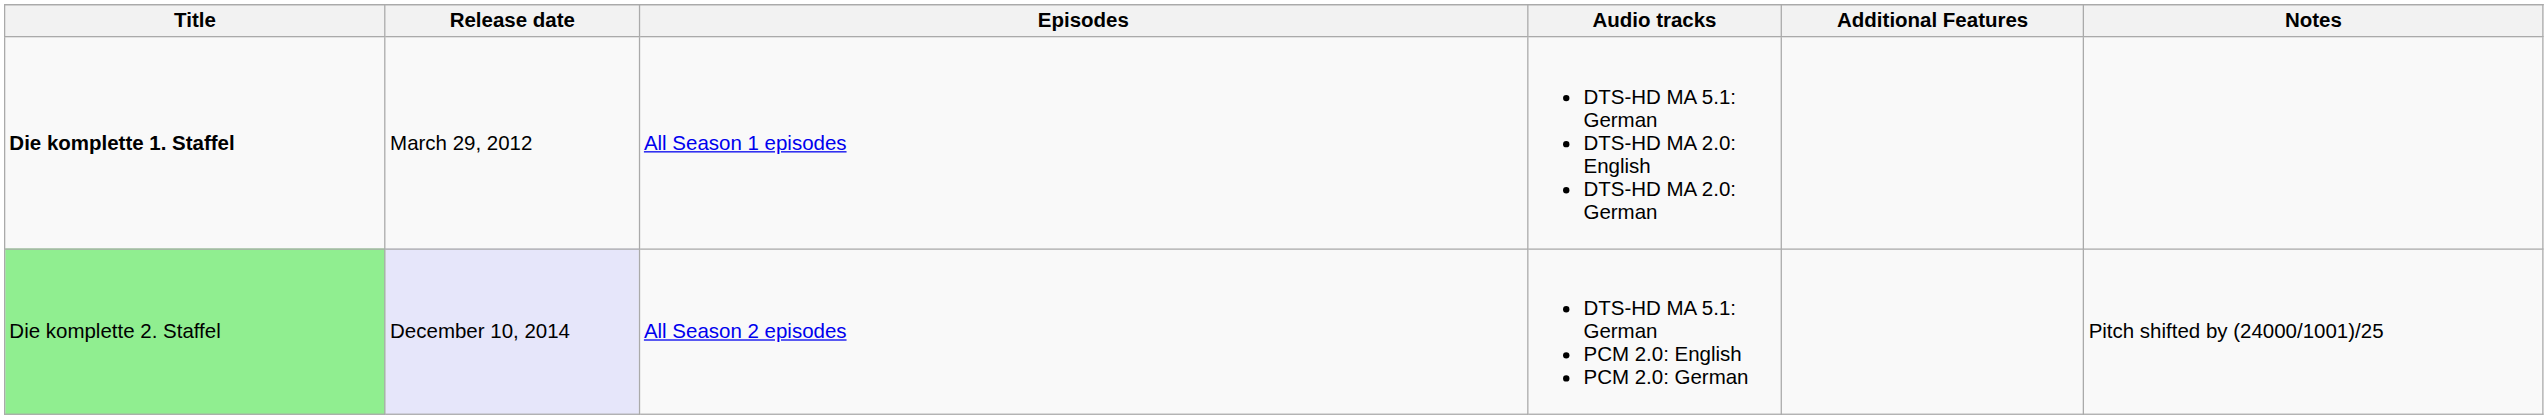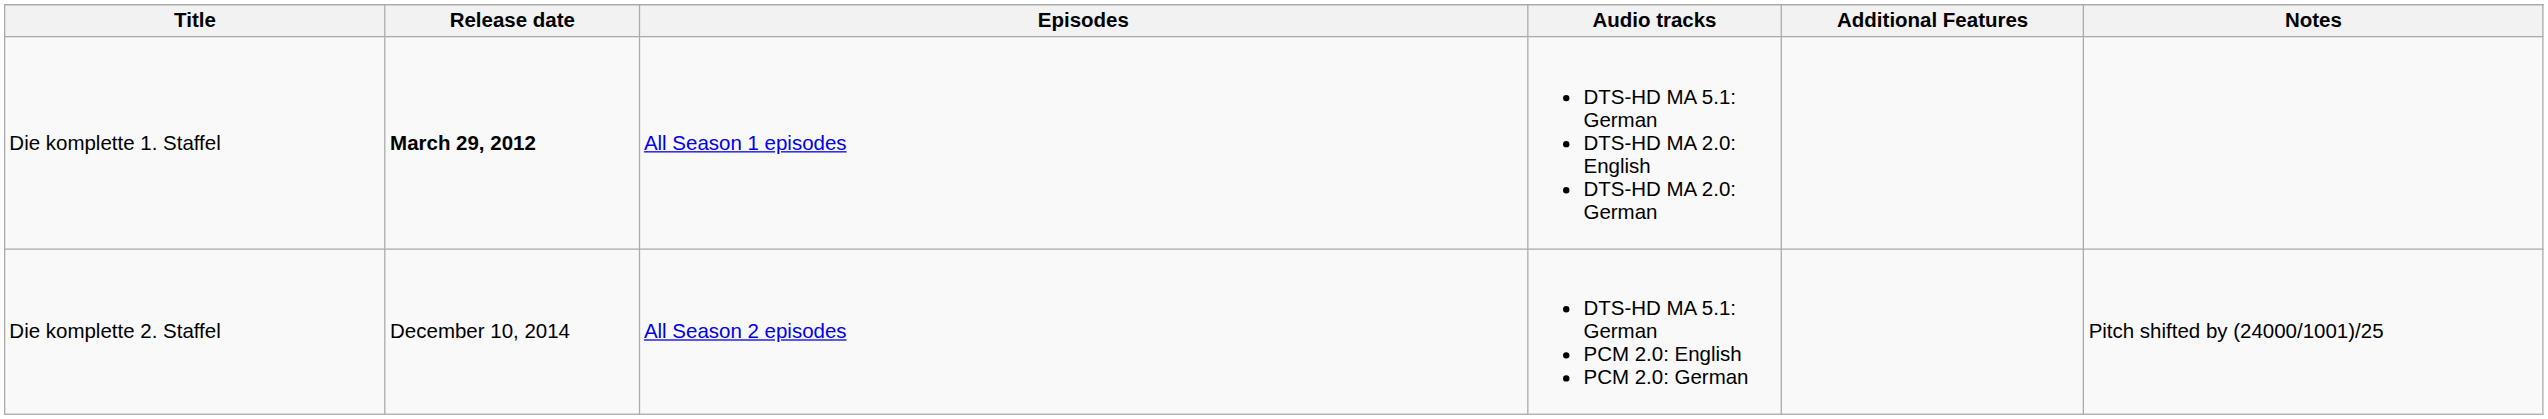(122, 142) bold -> (115, 142) normal
(461, 142) normal -> (463, 142) bold
(115, 331) lightgreen background -> (115, 331) no background
(480, 331) lavender background -> (480, 331) no background
